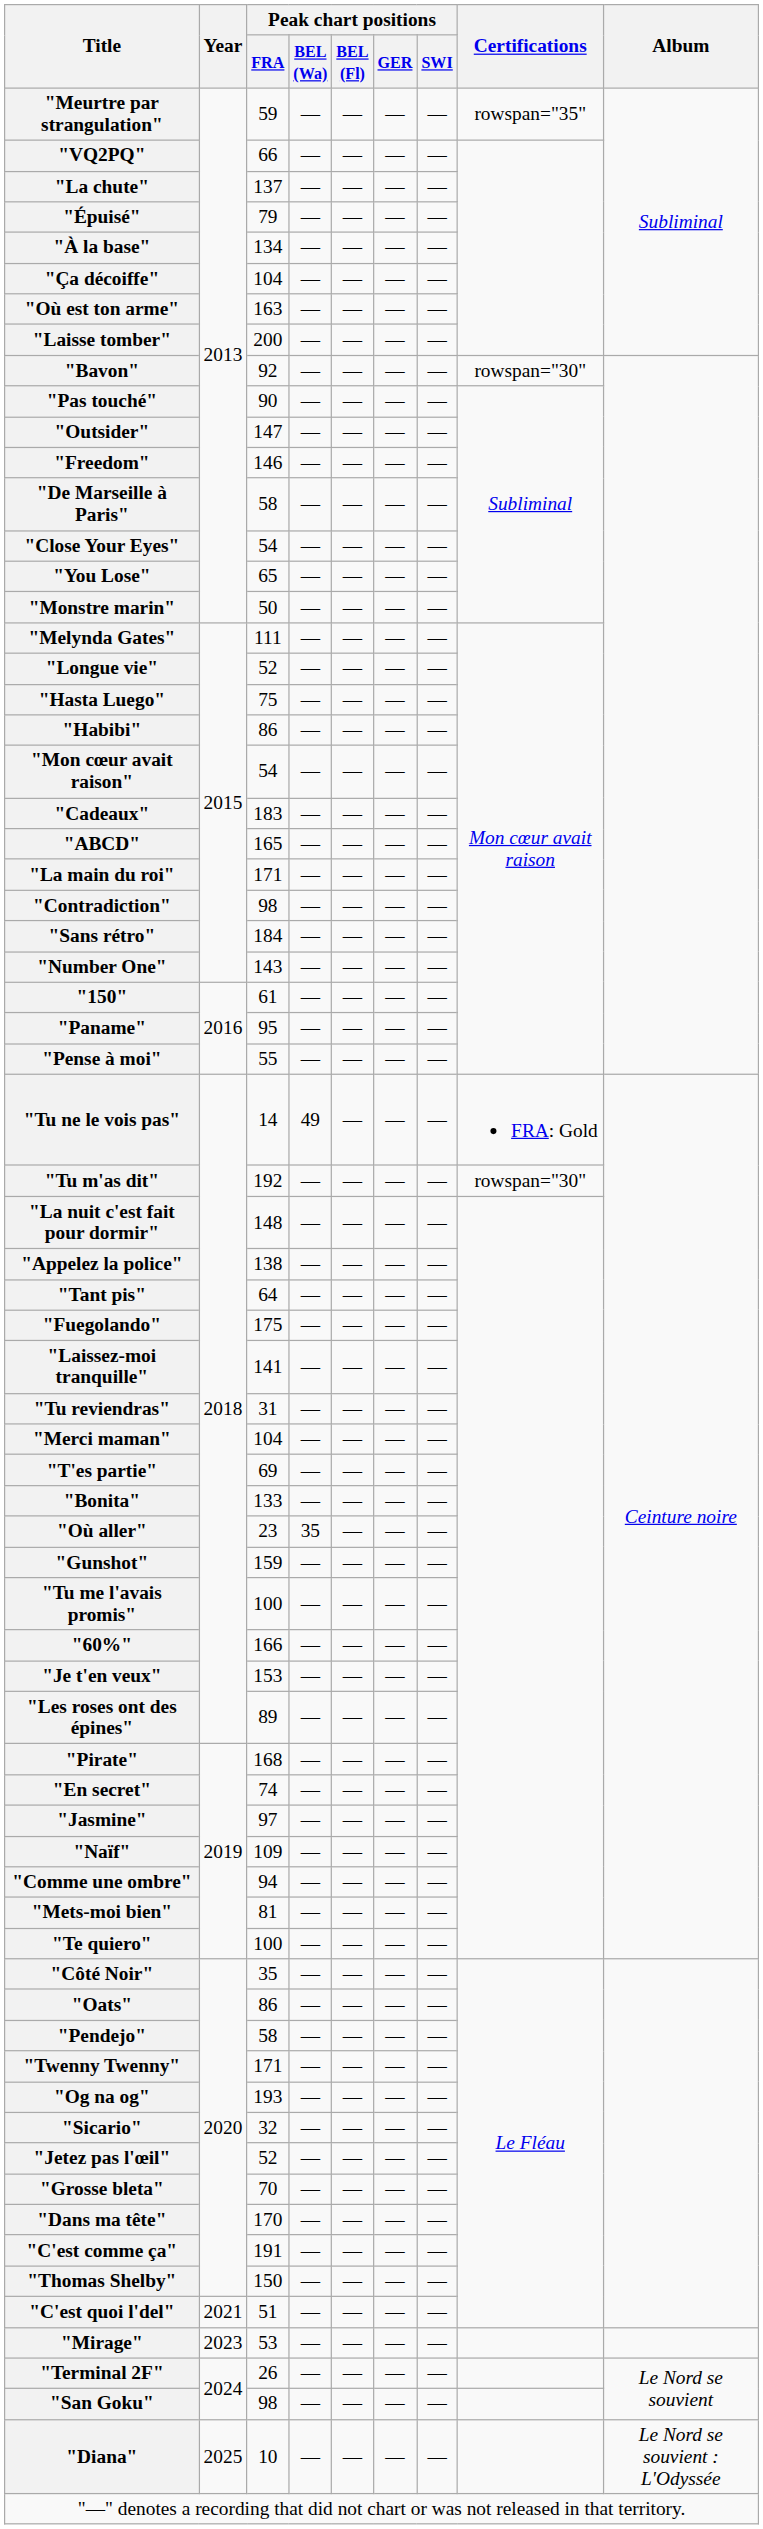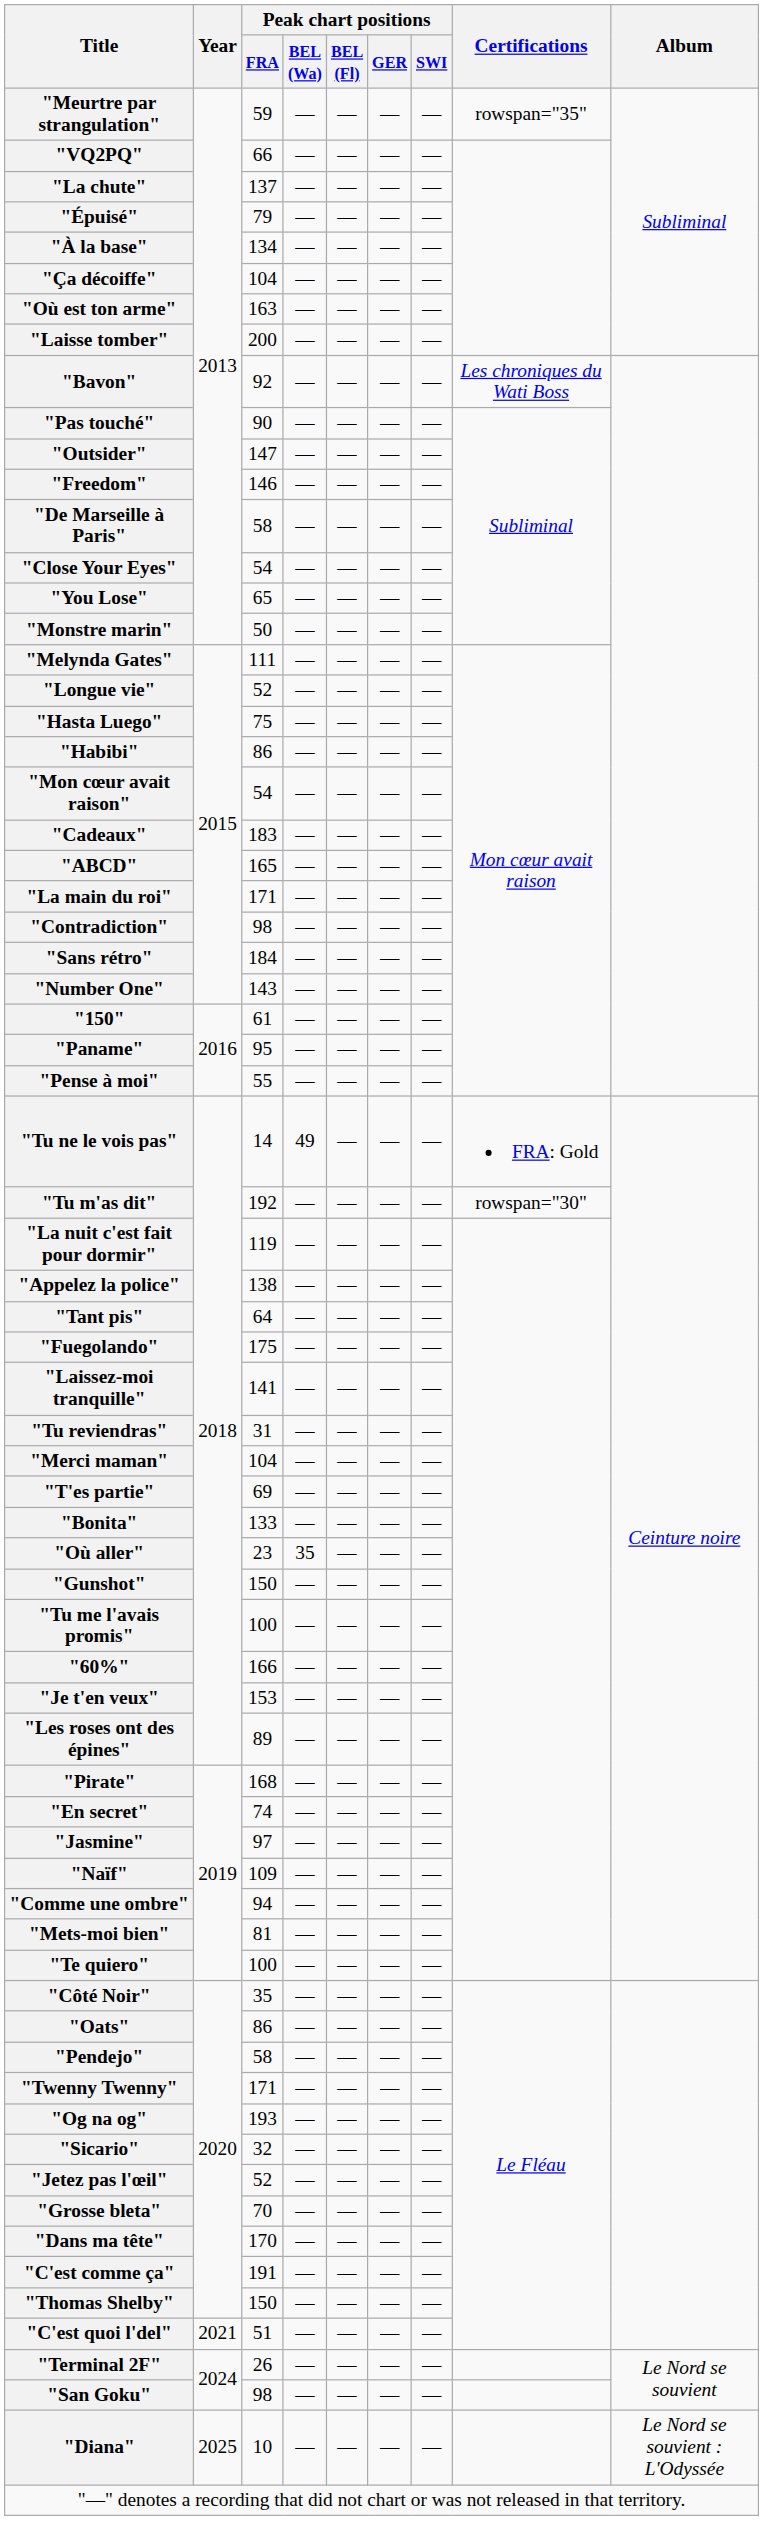(530, 370) rowspan="30" -> (531, 381) Les chroniques du Wati Boss
(268, 1222) 148 -> (262, 1244) 119
(268, 1561) 159 -> (262, 1583) 150
- row: (102, 2342)
